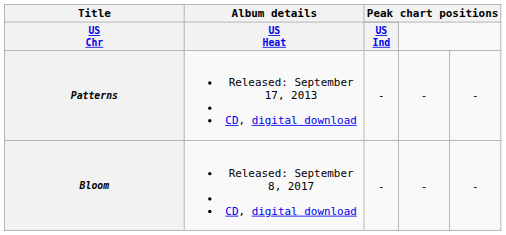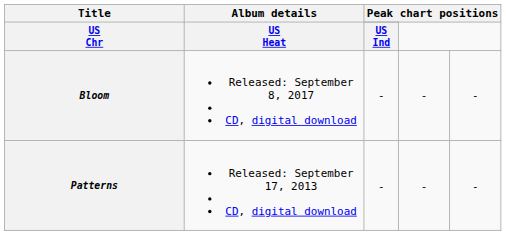rows swapped: (94, 96) <-> (94, 186)
